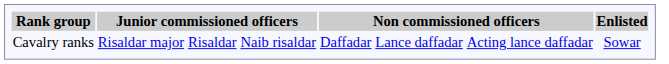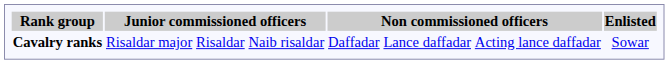(53, 42) normal -> (57, 42) bold
